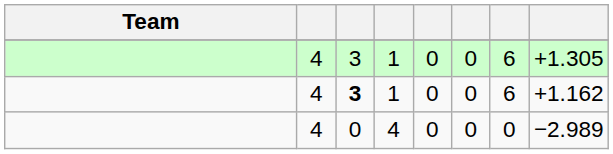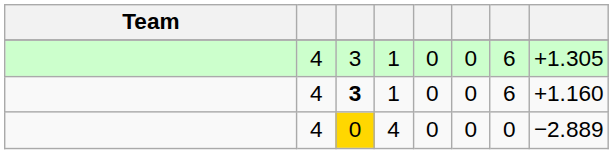(569, 93) +1.162 -> (569, 93) +1.160
(355, 129) no background -> (355, 129) gold background
(569, 129) −2.989 -> (569, 129) −2.889
